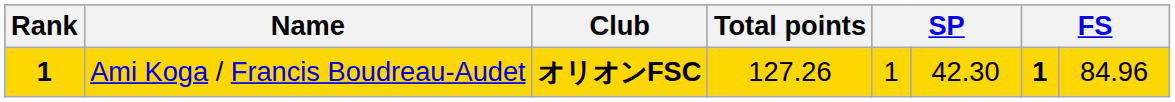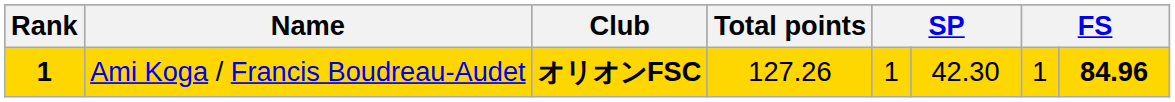(1040, 71) bold -> (1040, 71) normal
(1114, 71) normal -> (1114, 71) bold
